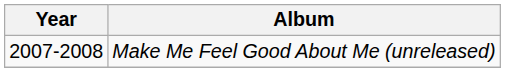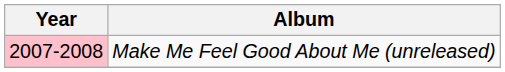(56, 51) no background -> (56, 51) pink background
